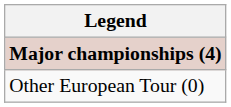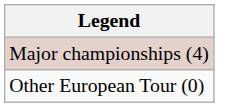(115, 53) bold -> (109, 53) normal
